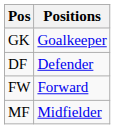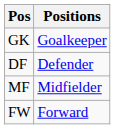rows swapped: (19, 111) <-> (19, 87)
